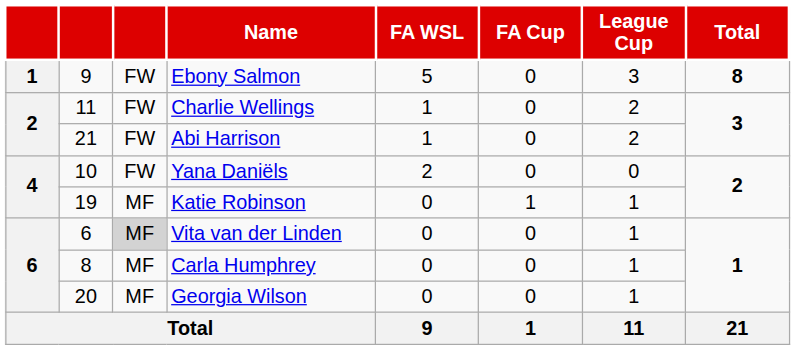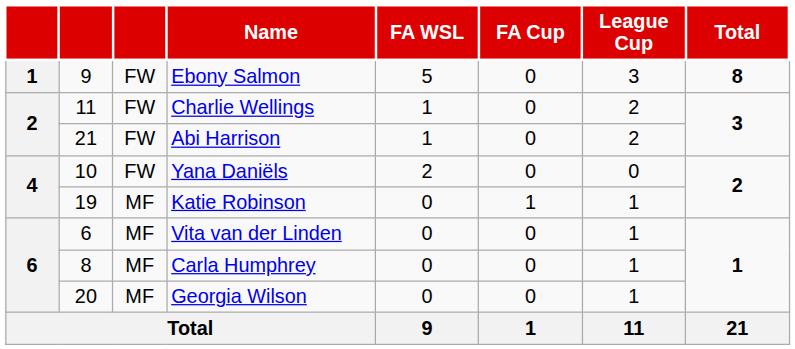(140, 233) lightgrey background -> (140, 233) no background
